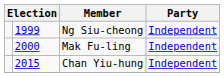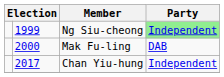(183, 30) no background -> (183, 30) lightgreen background
(183, 47) Independent -> (158, 47) DAB
(27, 64) 2015 -> (27, 64) 2017
